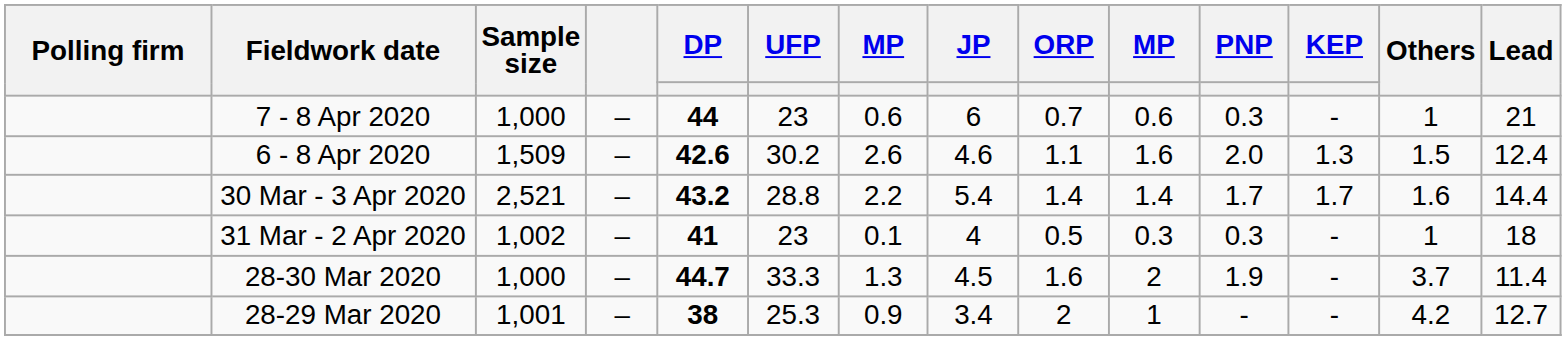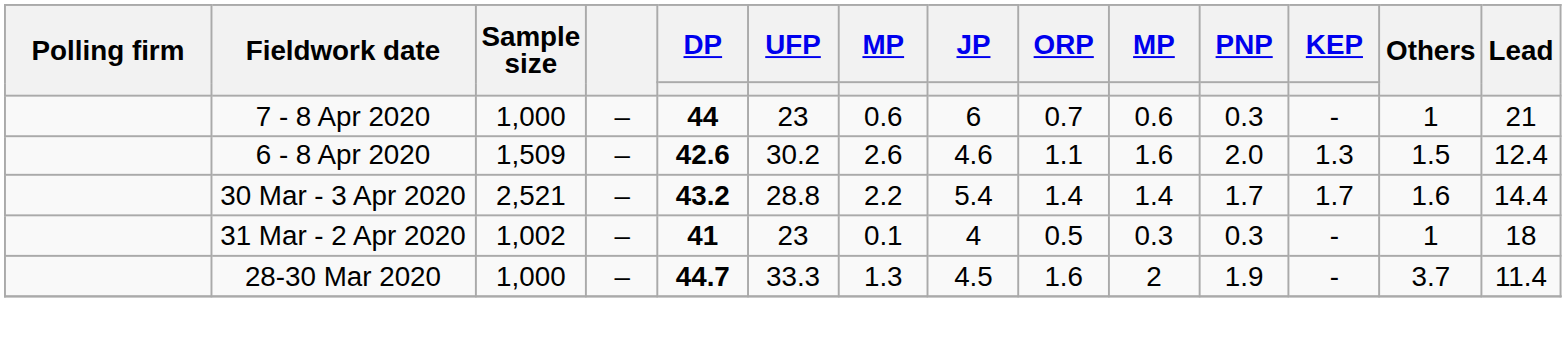- row: (343, 316)
